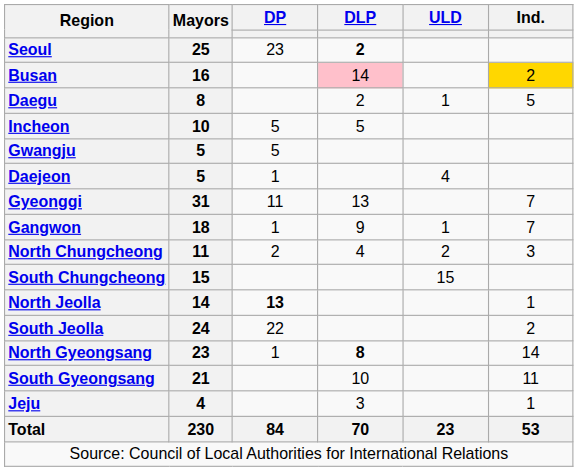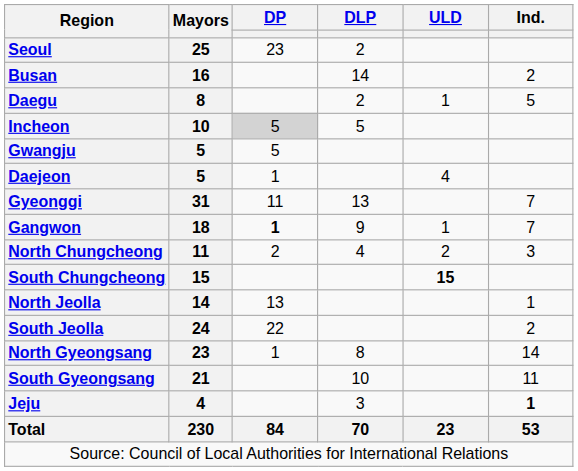(360, 50) bold -> (360, 50) normal
(360, 76) pink background -> (360, 76) no background
(531, 76) gold background -> (531, 76) no background
(275, 126) no background -> (275, 126) lightgrey background
(275, 227) normal -> (275, 227) bold
(445, 278) normal -> (445, 278) bold
(275, 303) bold -> (275, 303) normal
(360, 353) bold -> (360, 353) normal
(531, 404) normal -> (531, 404) bold
